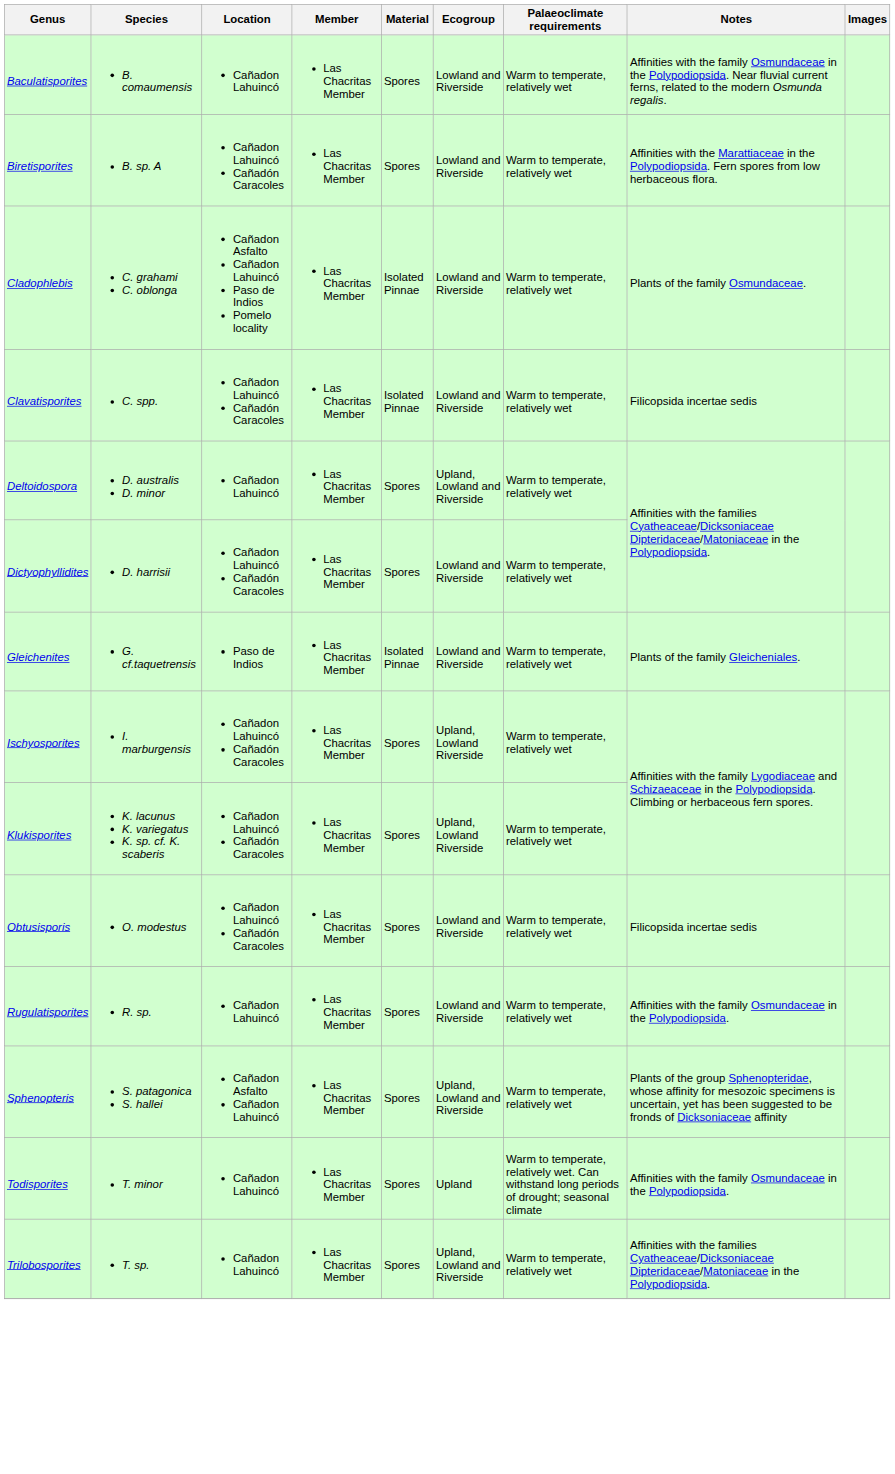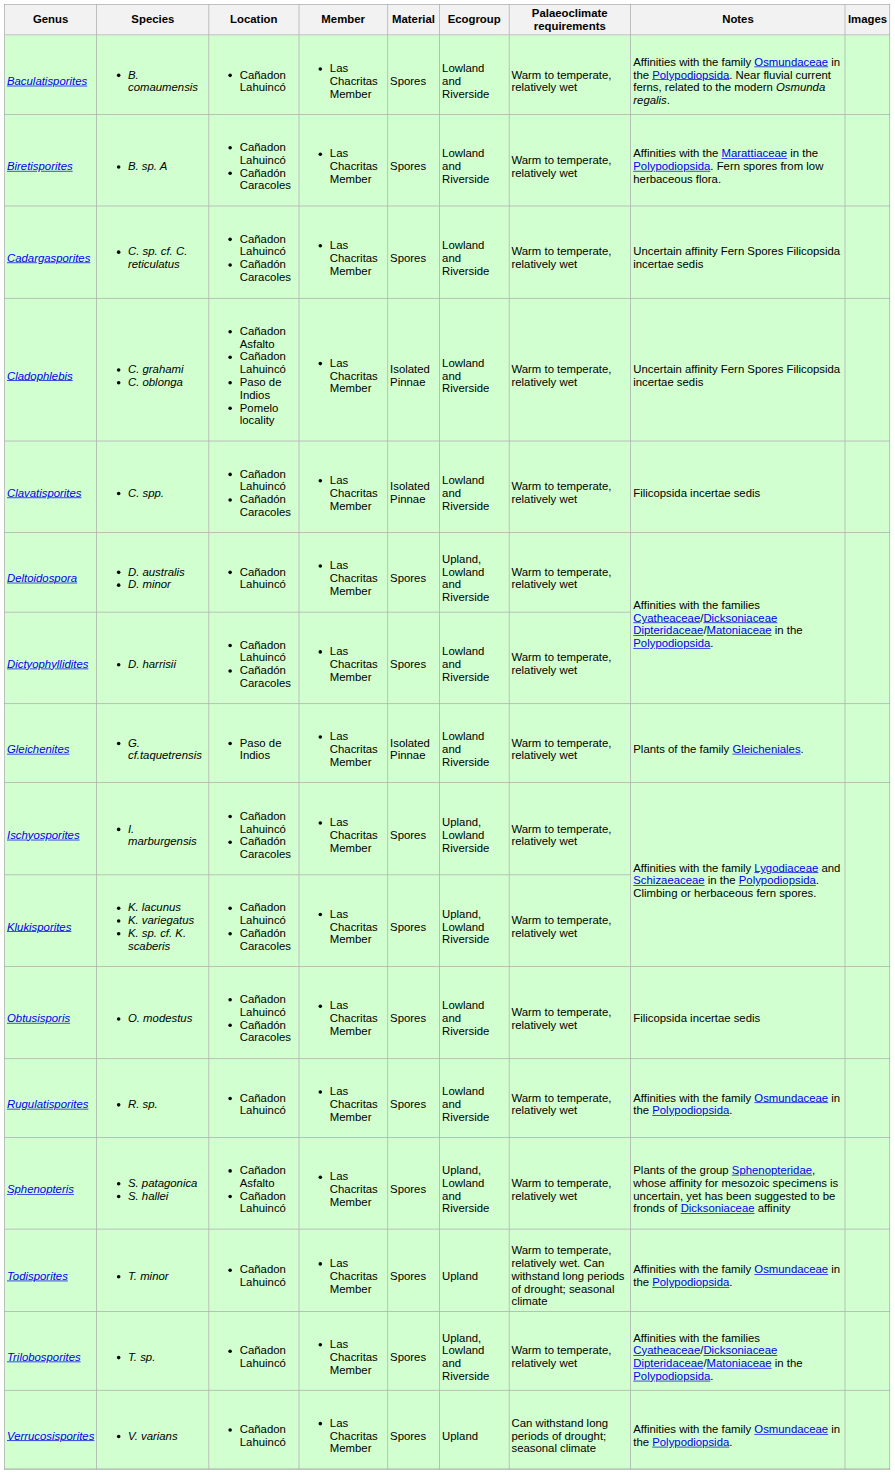+ row: (49, 258)
(718, 284) Plants of the family Osmundaceae. -> (737, 375) Uncertain affinity Fern Spores Filicopsida incertae sedis
+ row: (51, 1436)
